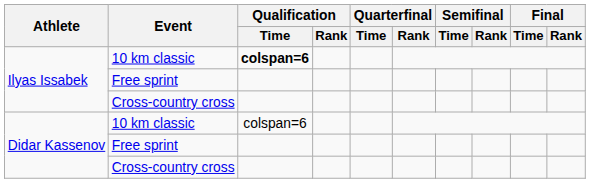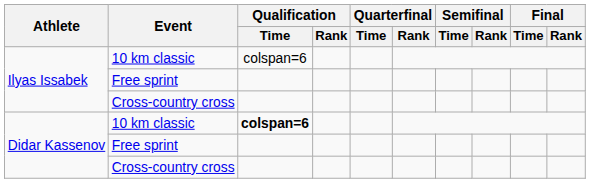(275, 58) bold -> (275, 58) normal
(275, 124) normal -> (275, 124) bold
